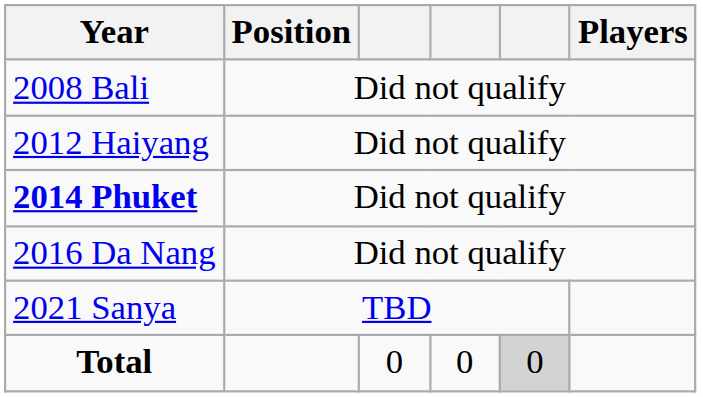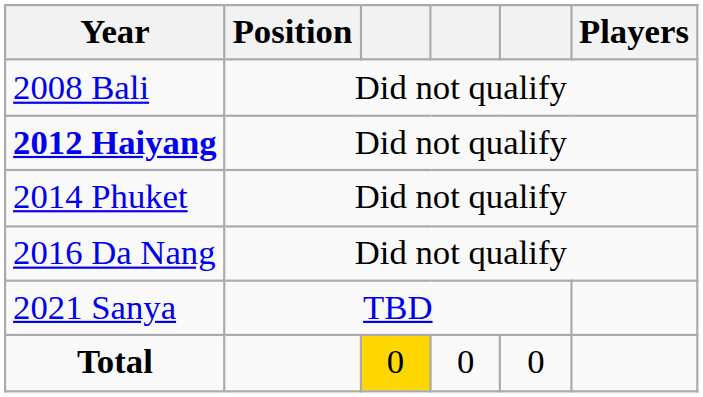(111, 142) normal -> (115, 142) bold
(105, 197) bold -> (100, 197) normal
(394, 362) no background -> (395, 362) gold background
(535, 362) lightgrey background -> (536, 362) no background
